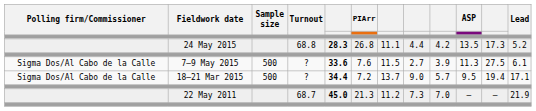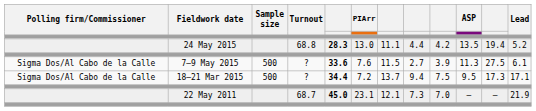(364, 46) 26.8 -> (364, 46) 13.0
(495, 46) 17.3 -> (495, 46) 19.4
(417, 78) 9.0 -> (417, 78) 9.4
(443, 78) 5.7 -> (443, 78) 7.5
(495, 78) 19.4 -> (495, 78) 17.3
(364, 96) 21.3 -> (364, 96) 23.1
(390, 96) 11.2 -> (390, 96) 12.1
